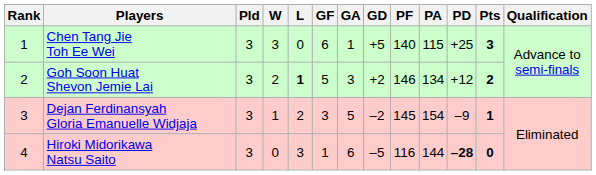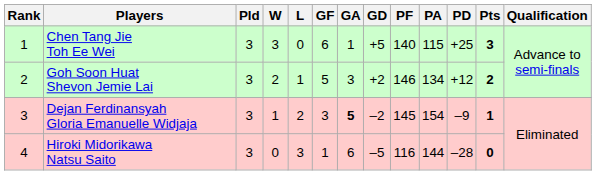(300, 80) bold -> (300, 80) normal
(351, 116) normal -> (351, 116) bold
(462, 152) bold -> (462, 152) normal
